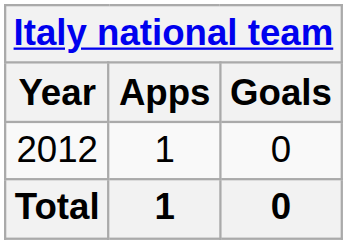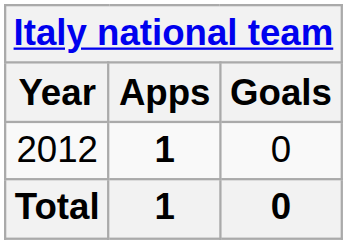(165, 149) normal -> (165, 149) bold
